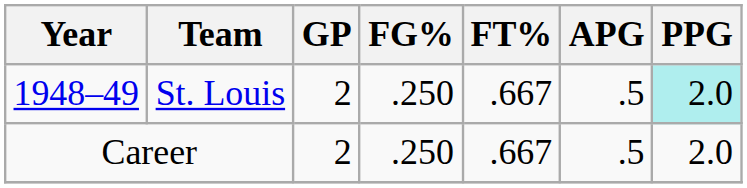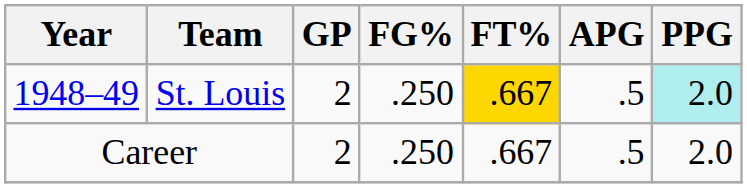(521, 93) no background -> (521, 93) gold background
